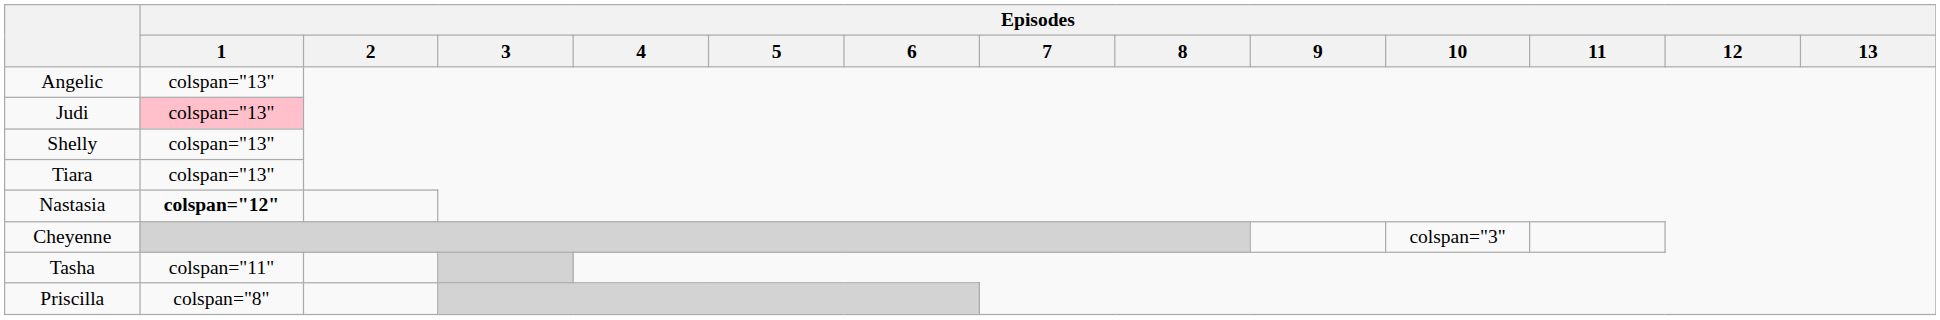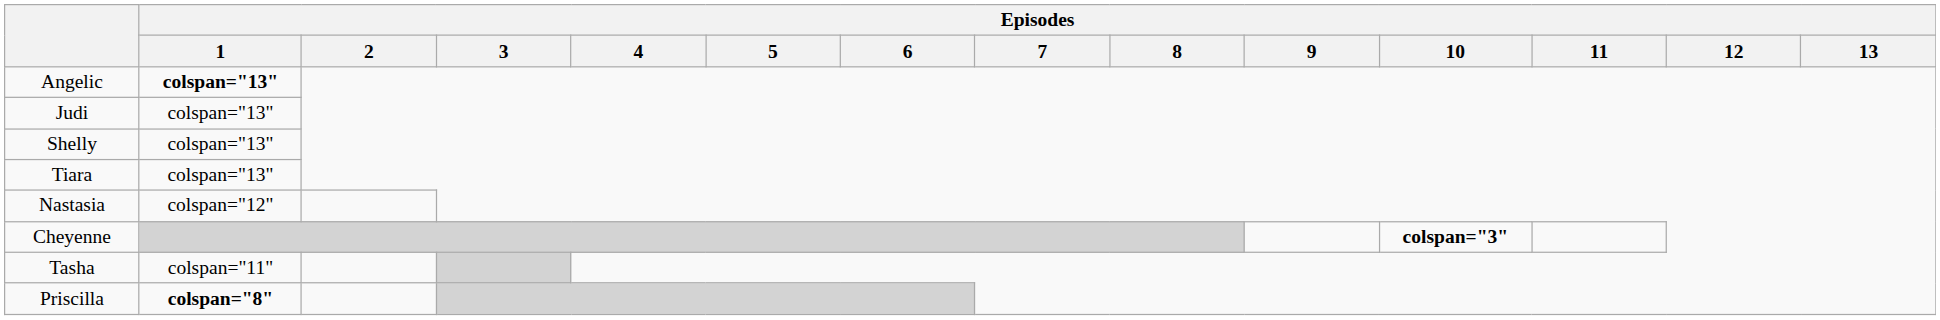(221, 81) normal -> (220, 81) bold
(221, 112) pink background -> (220, 112) no background
(221, 205) bold -> (220, 205) normal
(1458, 236) normal -> (1455, 236) bold
(221, 298) normal -> (220, 298) bold
